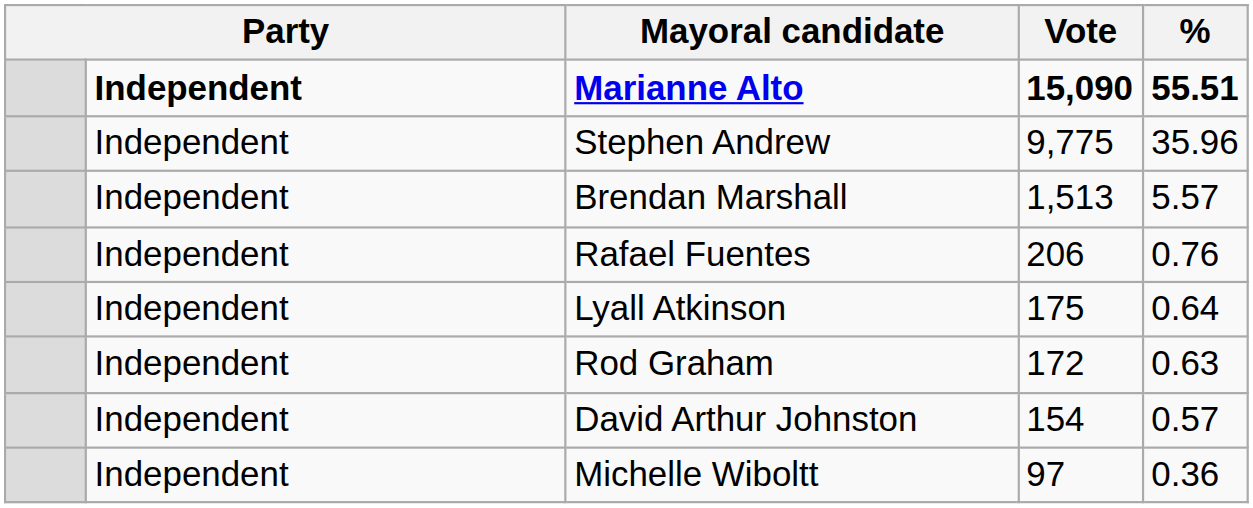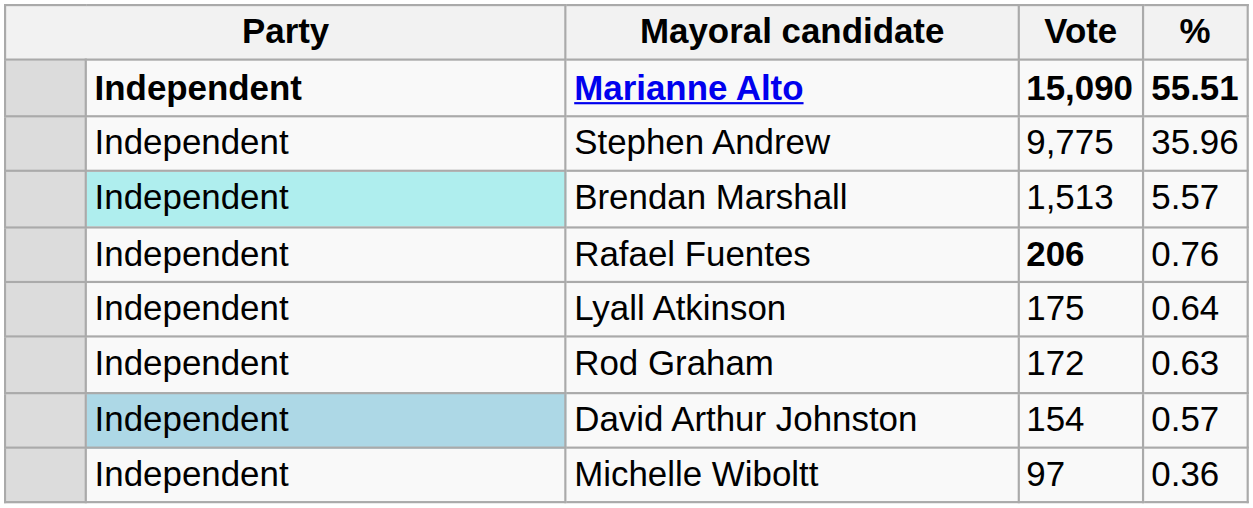(192, 198) no background -> (192, 198) paleturquoise background
(1055, 253) normal -> (1055, 253) bold
(192, 419) no background -> (192, 419) lightblue background
